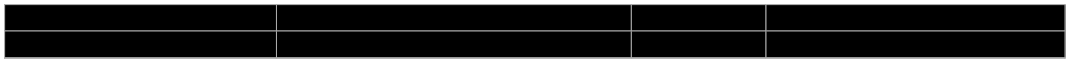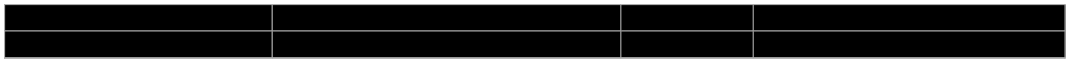(916, 44) normal -> (909, 44) bold
